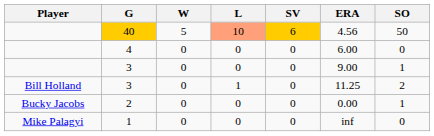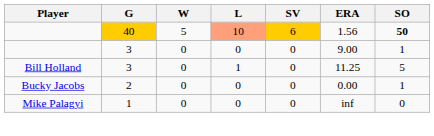(347, 31) 4.56 -> (347, 31) 1.56
(402, 31) normal -> (402, 31) bold
- row: (53, 49)
(402, 85) 2 -> (402, 67) 5
